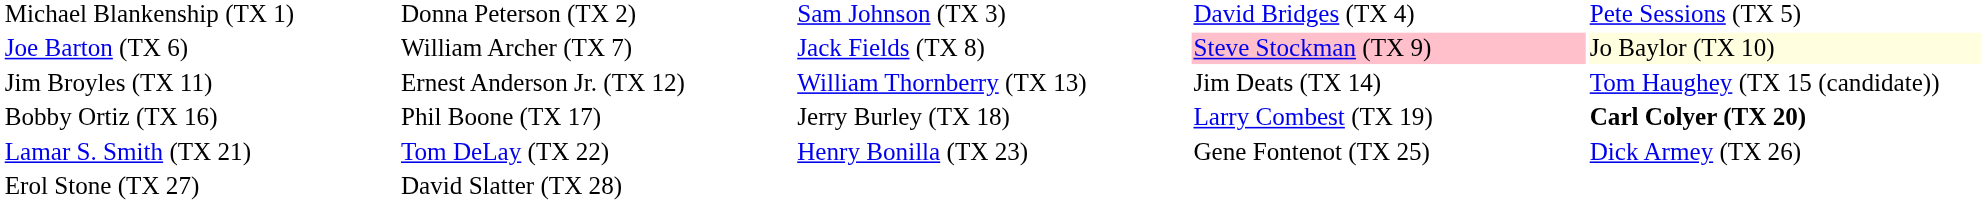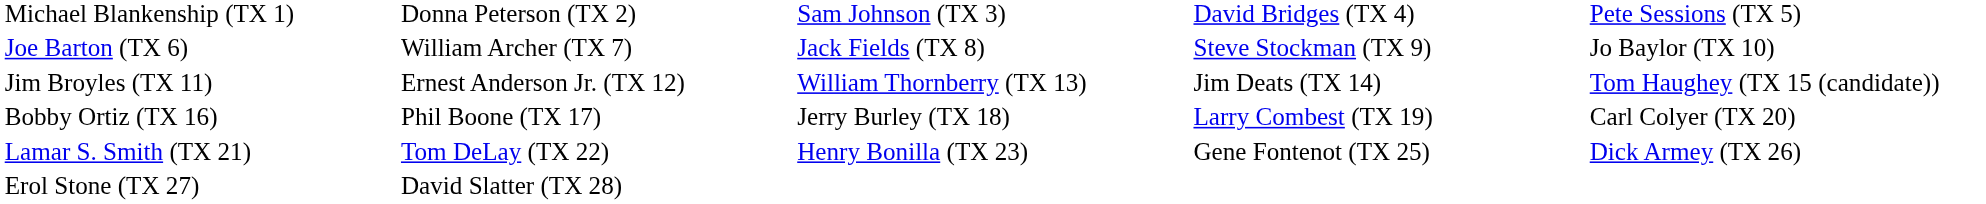(1312, 48) pink background -> (1312, 48) no background
(1682, 48) lightyellow background -> (1682, 48) no background
(1698, 117) bold -> (1693, 117) normal
